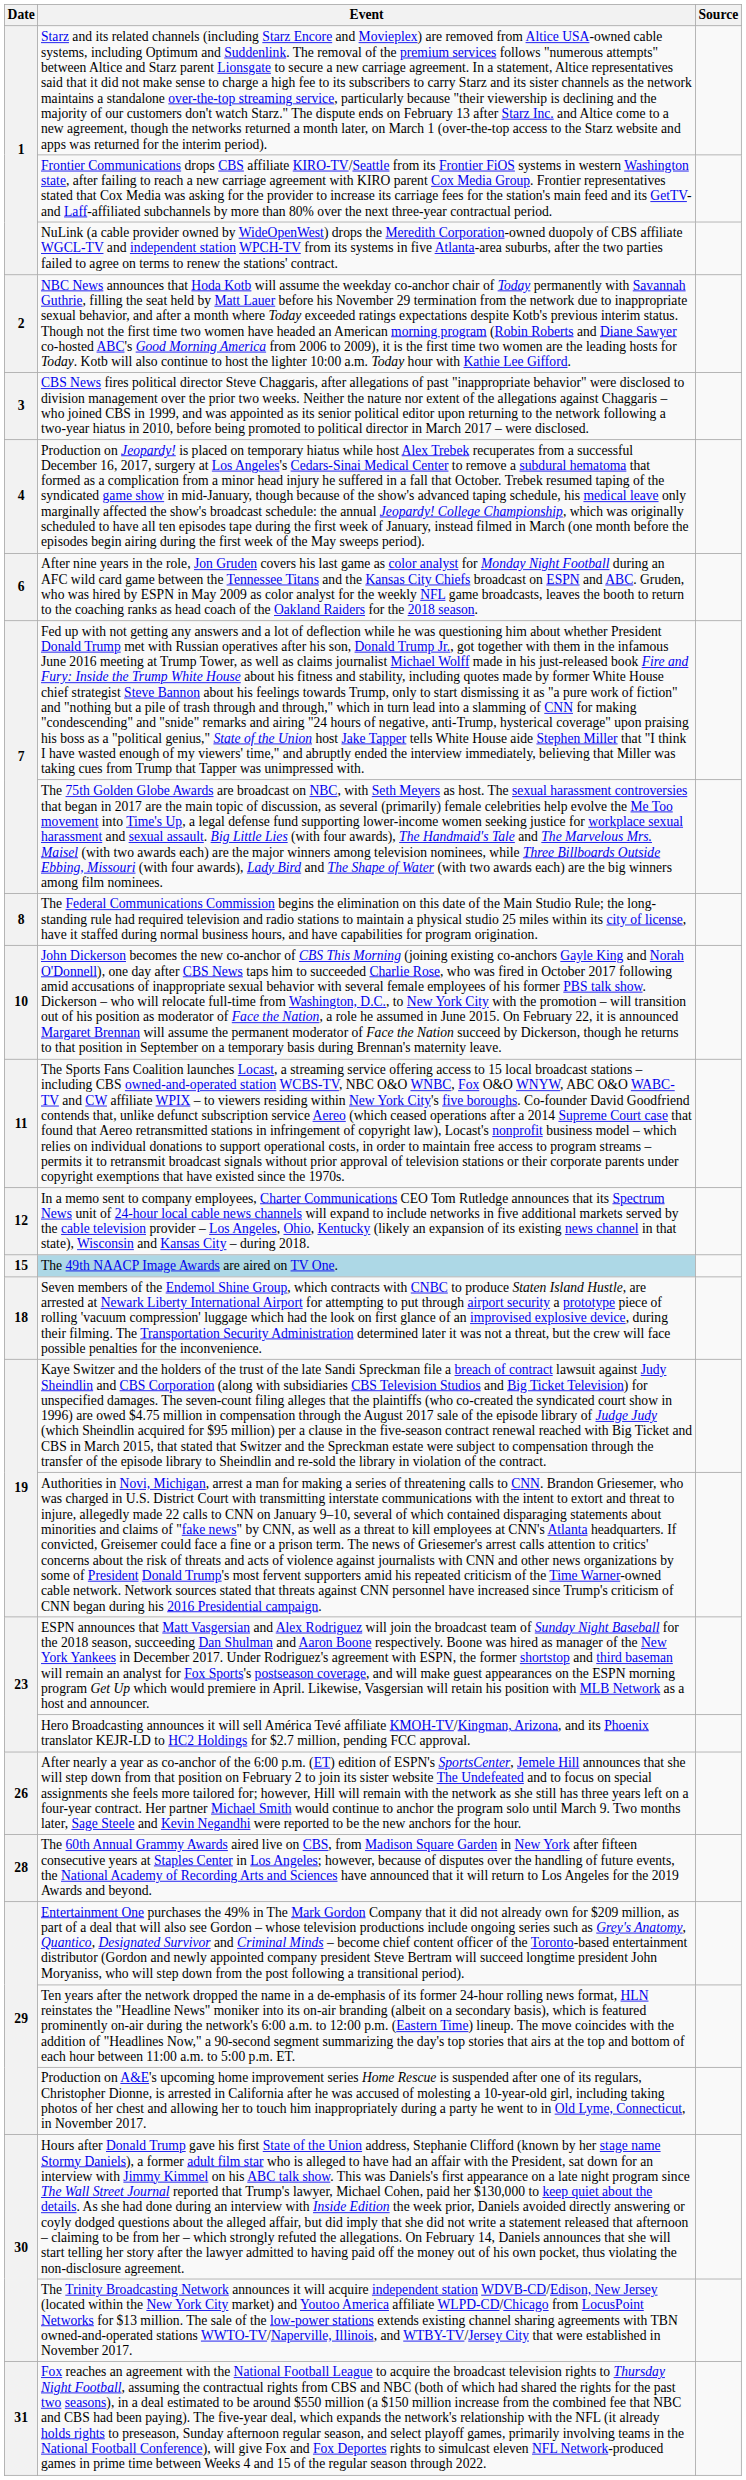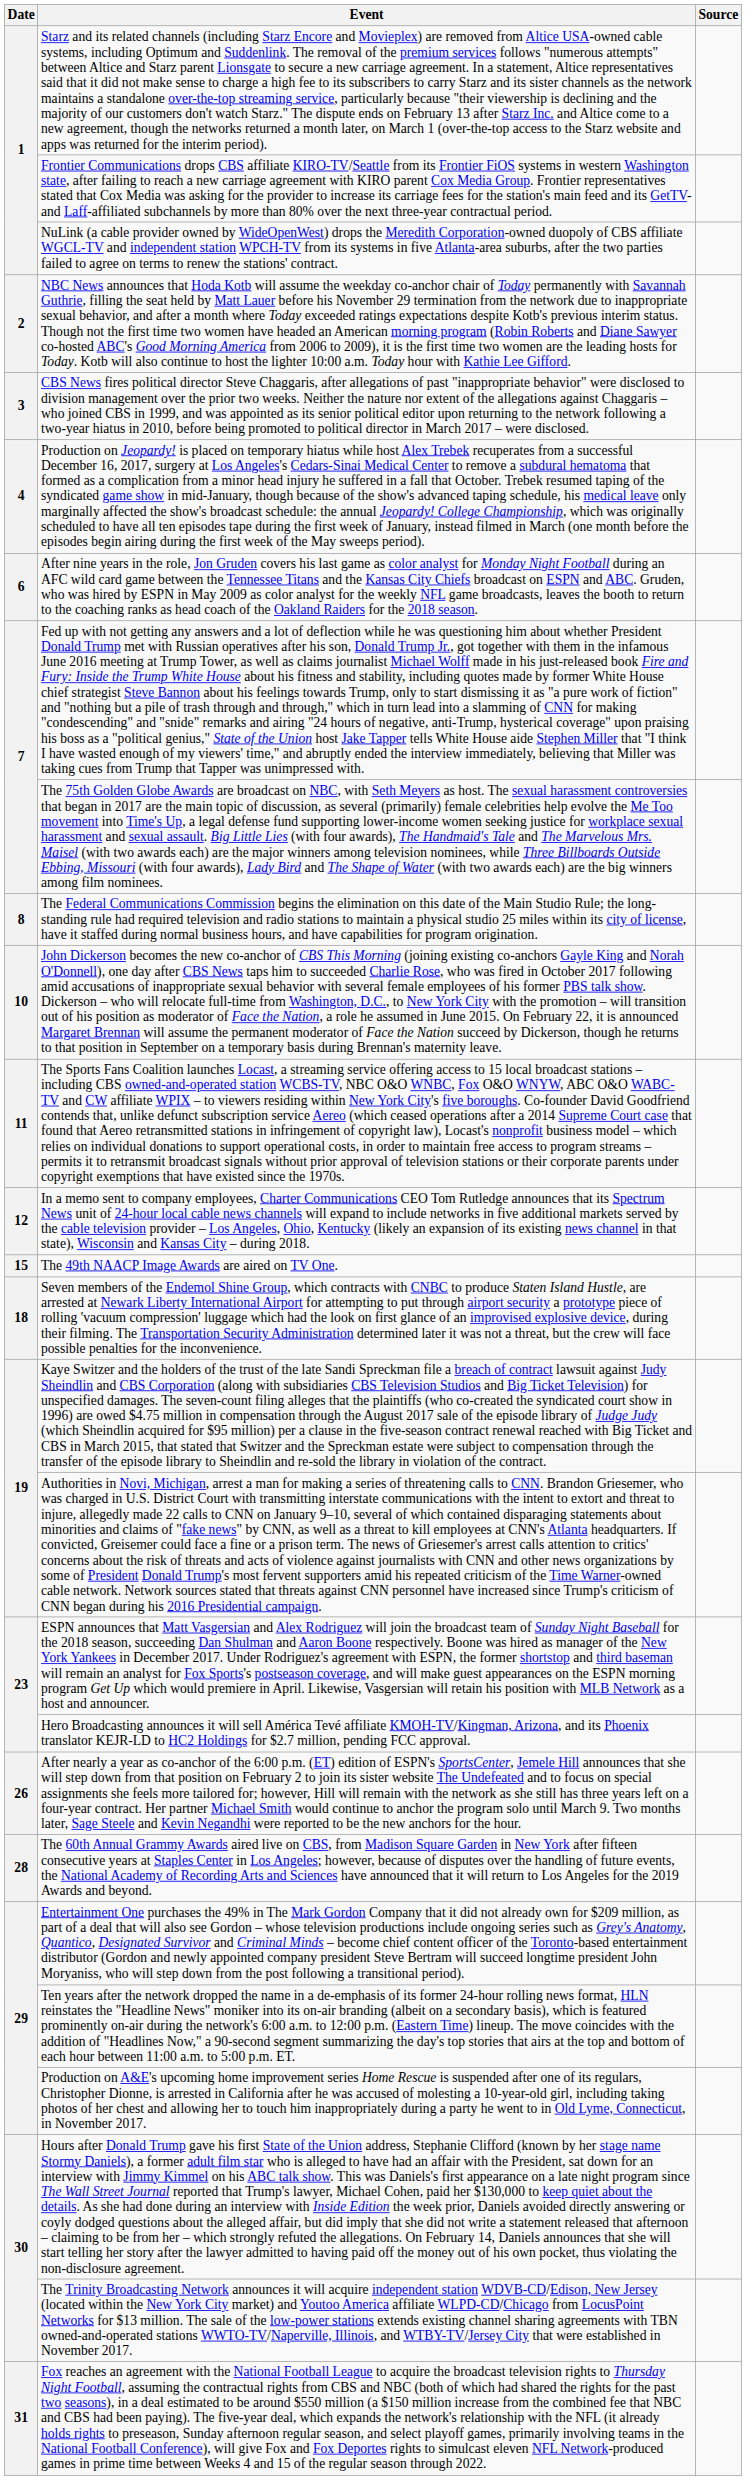(189, 1265) lightblue background -> (189, 1265) no background
